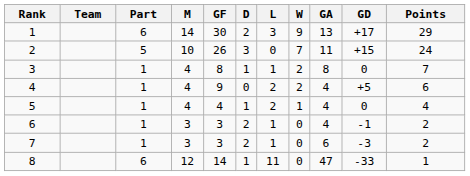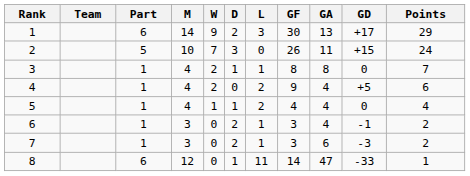columns swapped: (299, 14) <-> (220, 14)
